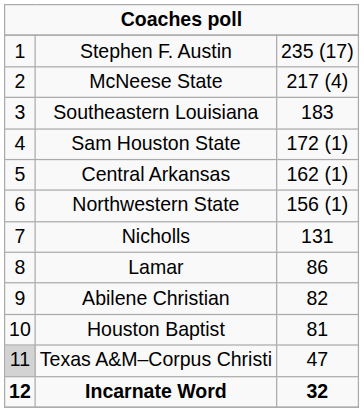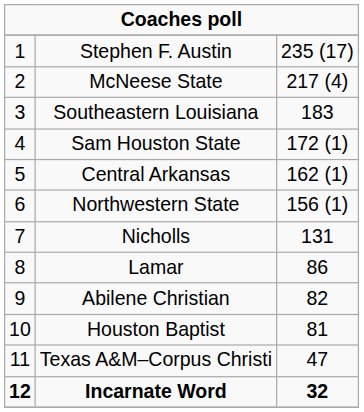(20, 360) lightgrey background -> (20, 360) no background
